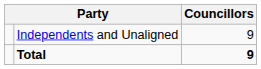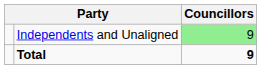(250, 34) no background -> (250, 34) lightgreen background
